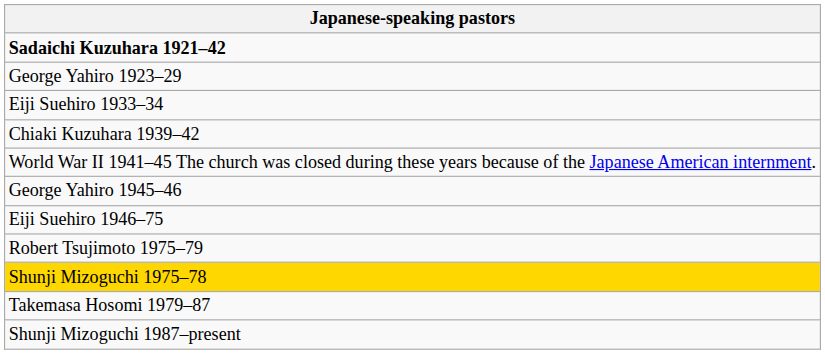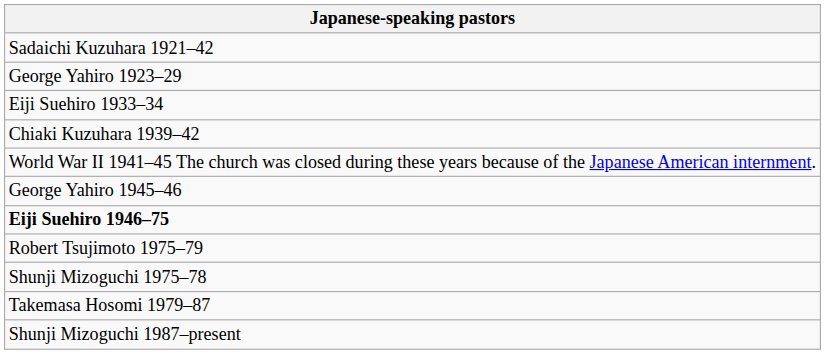(117, 47) bold -> (111, 47) normal
(86, 219) normal -> (89, 219) bold
(108, 276) gold background -> (108, 276) no background
